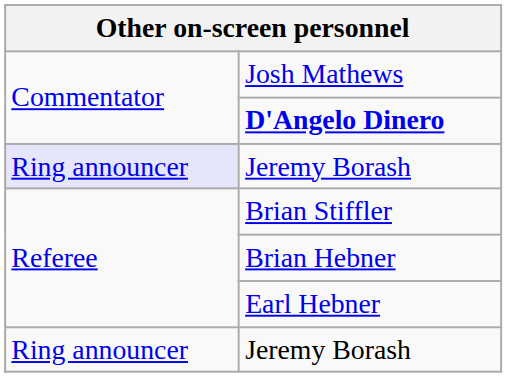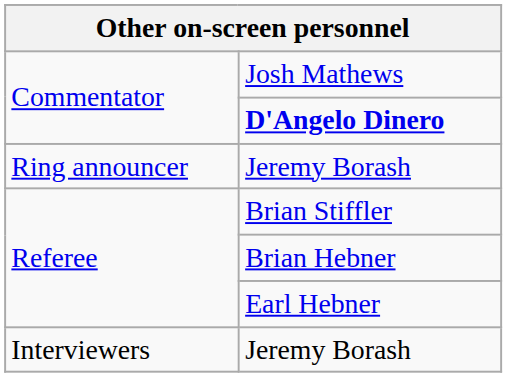(100, 165) lavender background -> (100, 165) no background
(100, 349) Ring announcer -> (81, 349) Interviewers
